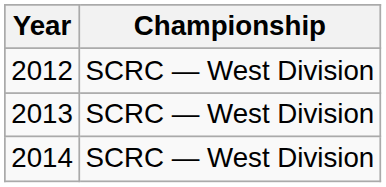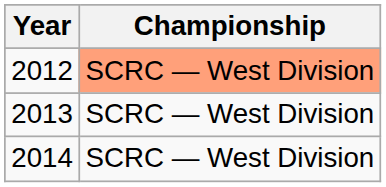(230, 70) no background -> (230, 70) lightsalmon background
